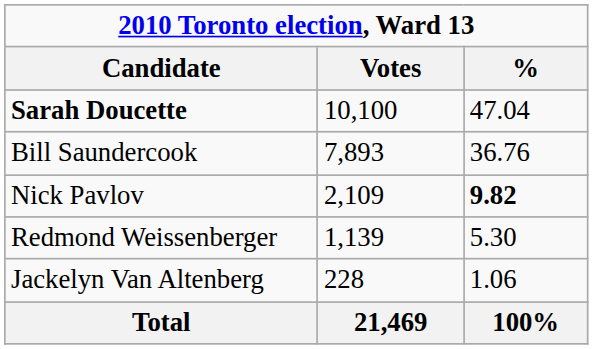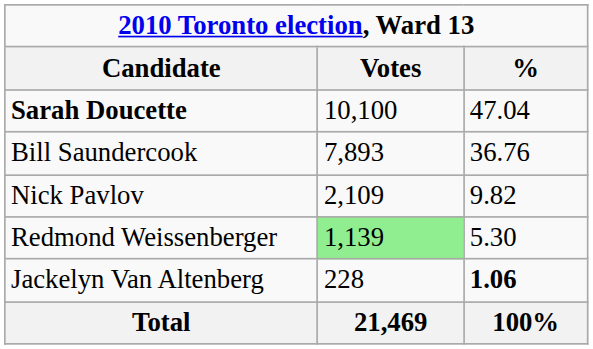(493, 195) bold -> (493, 195) normal
(354, 237) no background -> (354, 237) lightgreen background
(493, 279) normal -> (493, 279) bold
